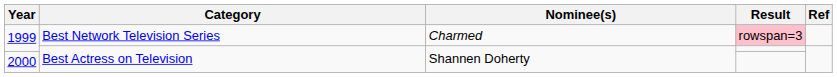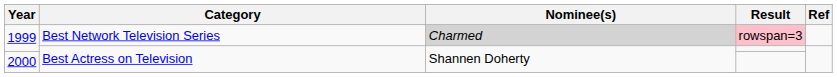(456, 35) no background -> (456, 35) lightgrey background
